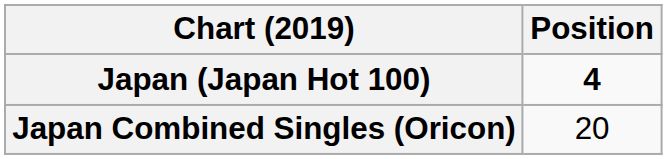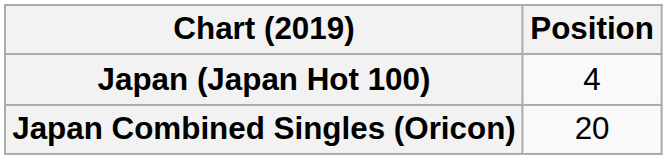(592, 79) bold -> (592, 79) normal
